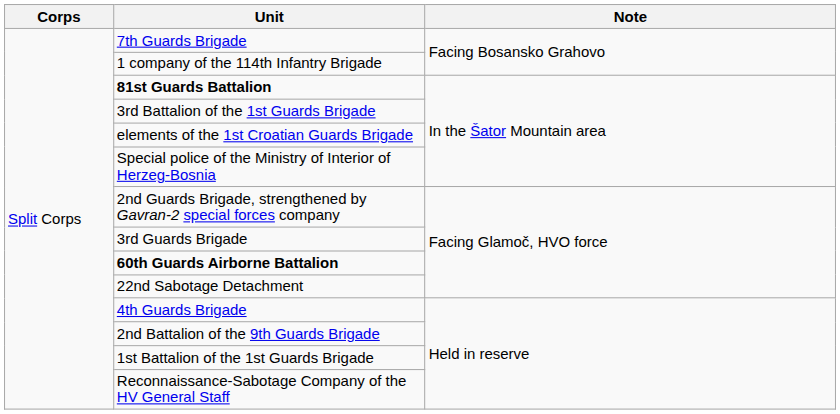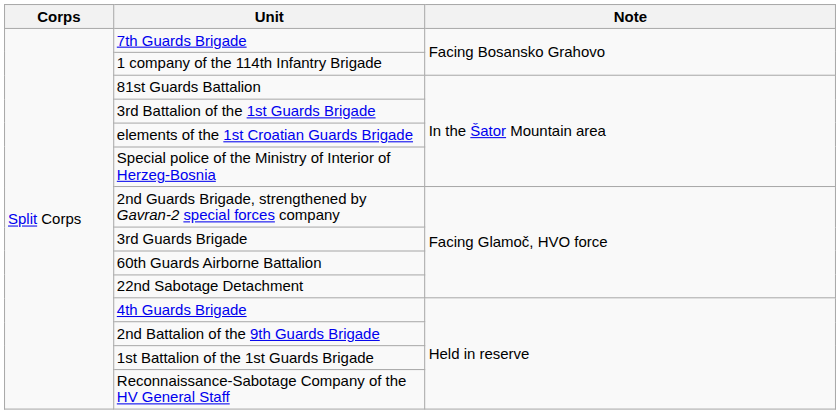(194, 88) bold -> (189, 88) normal
(228, 263) bold -> (219, 263) normal
